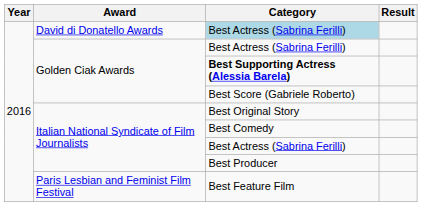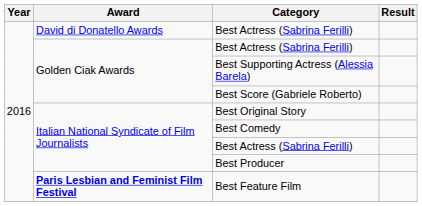(277, 30) lightblue background -> (284, 30) no background
(272, 71) bold -> (294, 71) normal
(113, 186) normal -> (119, 186) bold
